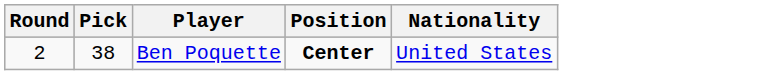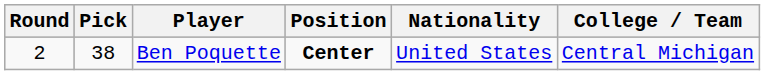+ column: (658, 21)
